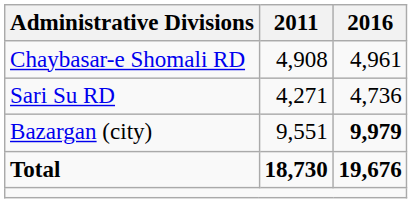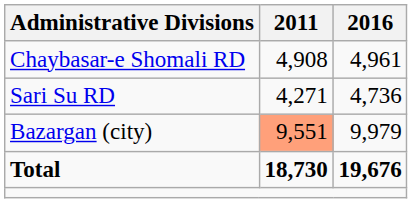(302, 132) no background -> (302, 132) lightsalmon background
(376, 132) bold -> (376, 132) normal
